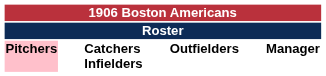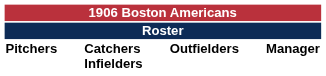(31, 49) pink background -> (31, 49) no background
